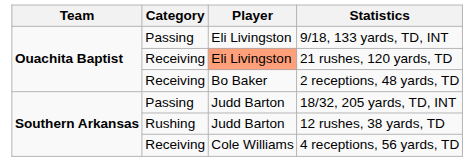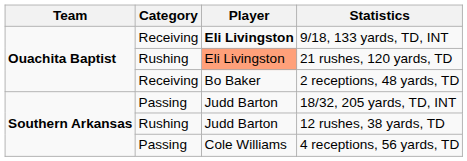(170, 37) Passing -> (168, 37) Receiving
(251, 37) normal -> (249, 37) bold
(175, 59) Receiving -> (164, 59) Rushing
(175, 145) Receiving -> (163, 145) Passing
